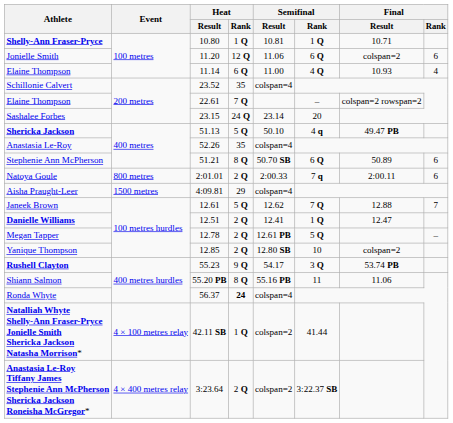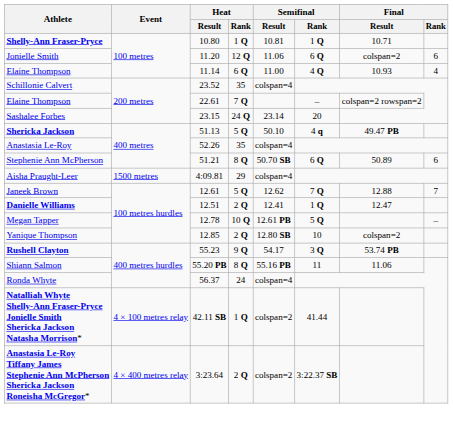- row: (32, 176)
(241, 236) 2 Q -> (241, 221) 10 Q
(241, 295) bold -> (241, 280) normal
